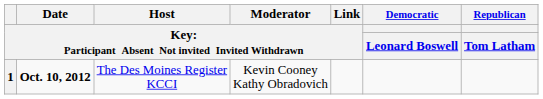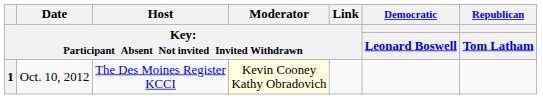(55, 76) bold -> (54, 76) normal
(280, 76) no background -> (279, 76) lightyellow background
